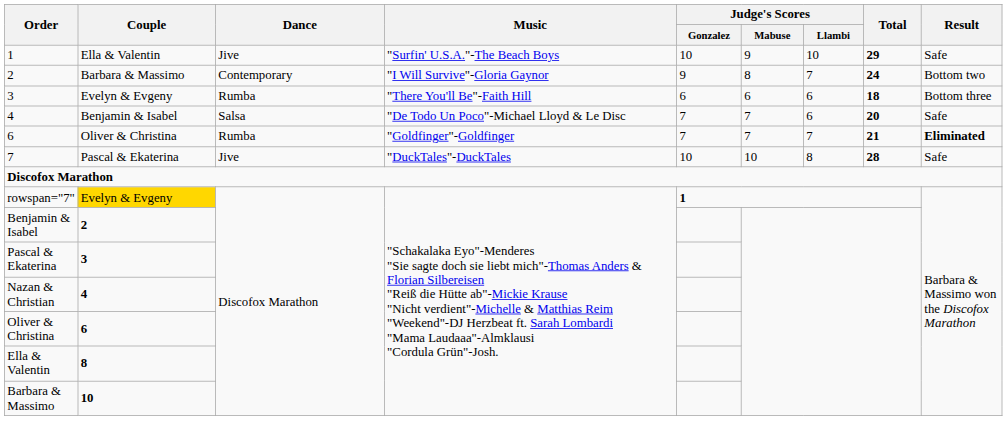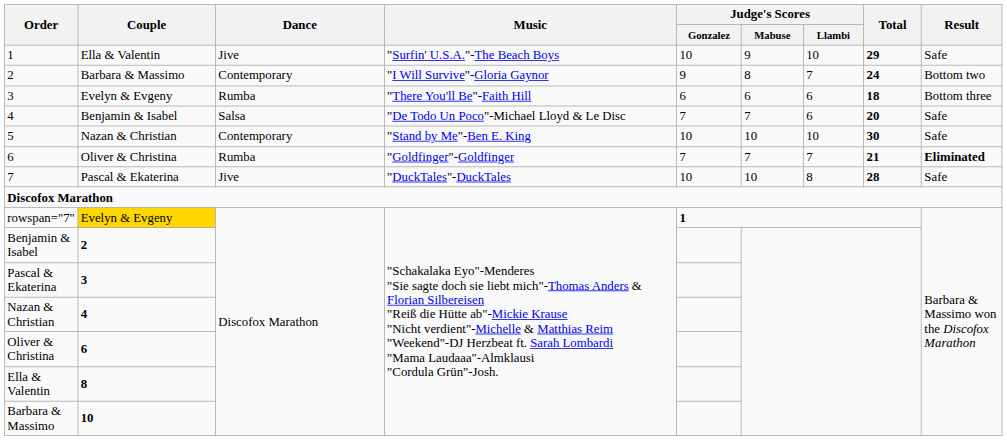+ row: (11, 136)
